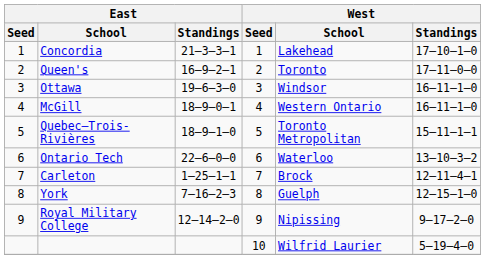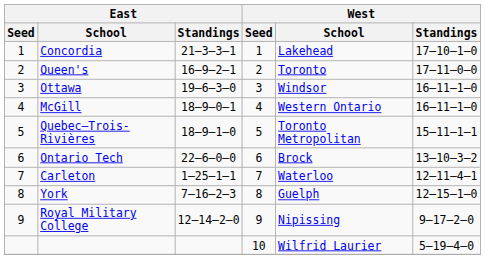(306, 157) Waterloo -> (295, 157) Brock
(295, 176) Brock -> (306, 176) Waterloo
